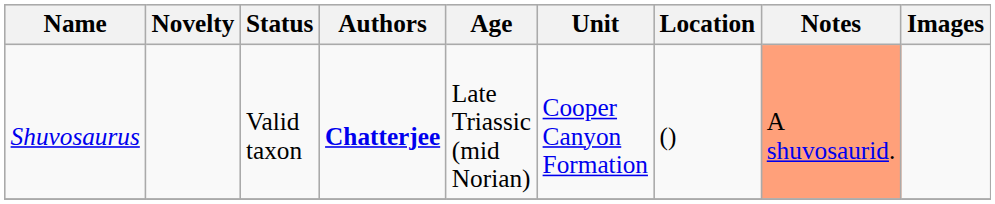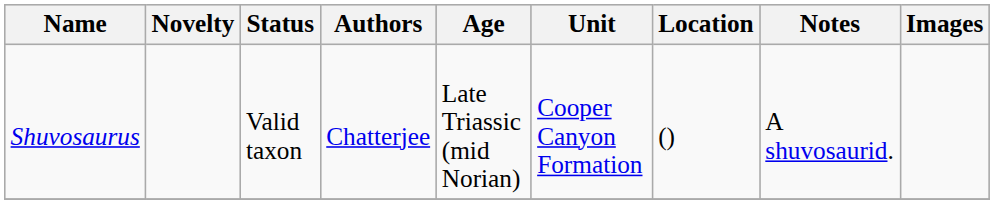(383, 135) bold -> (378, 135) normal
(831, 135) lightsalmon background -> (830, 135) no background
